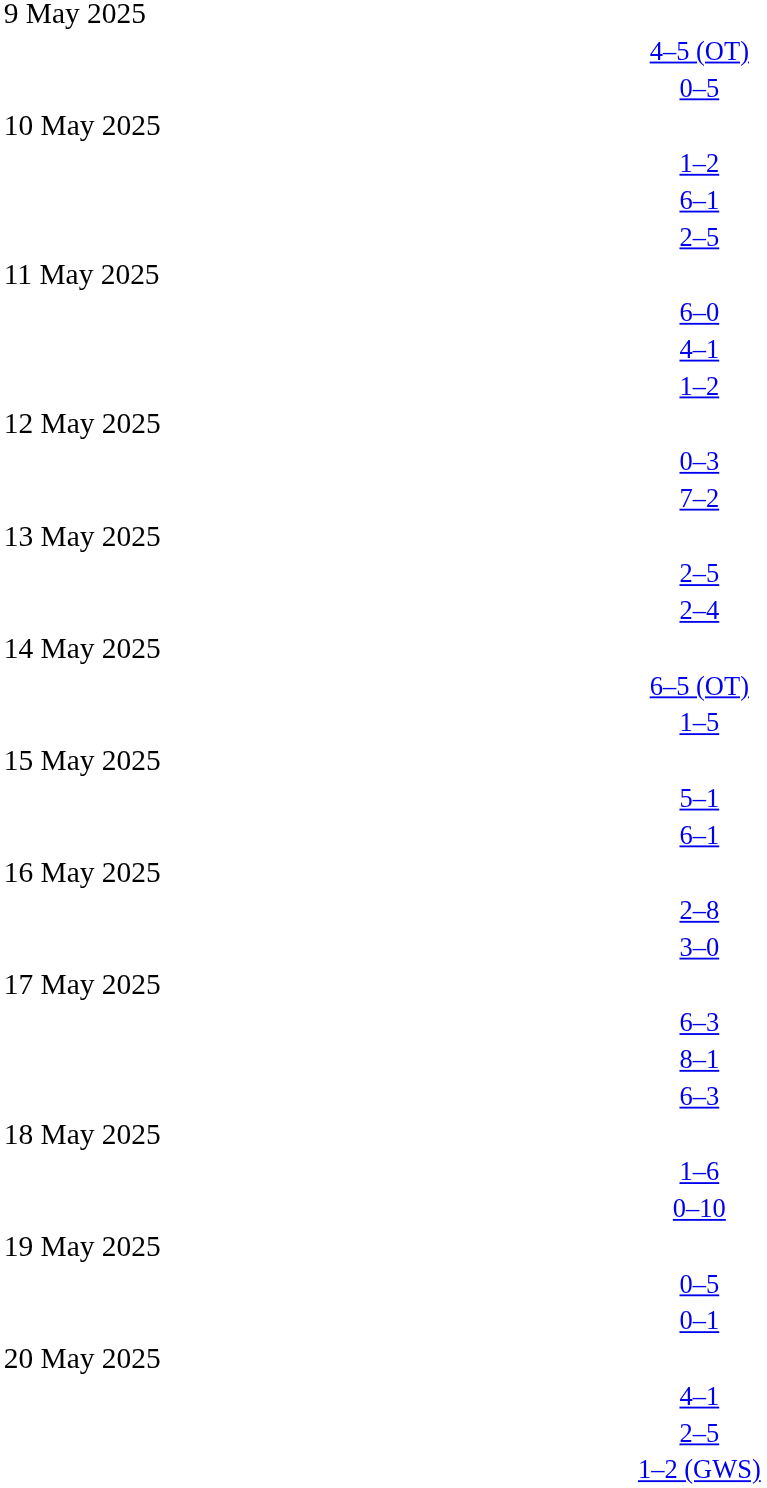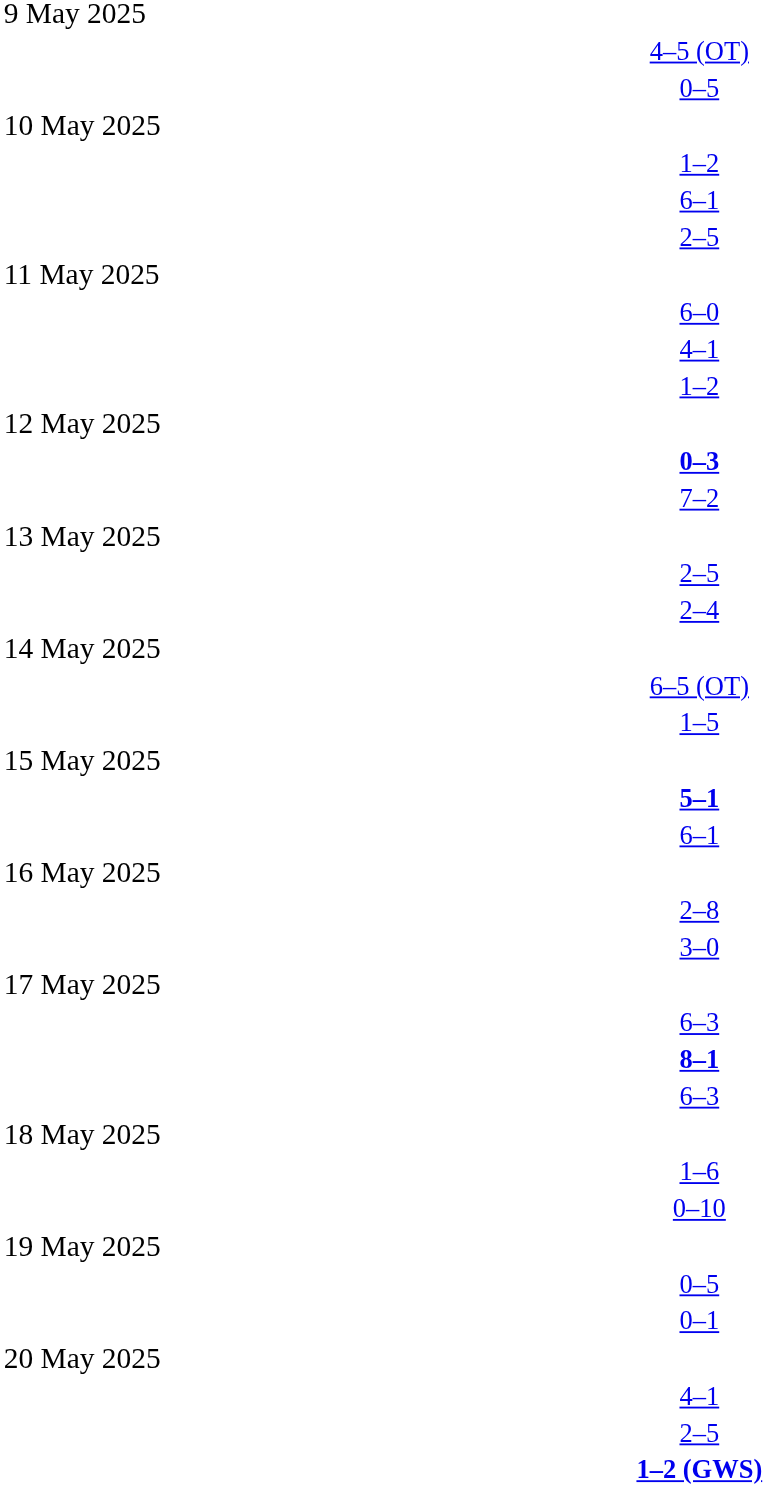(699, 461) normal -> (699, 461) bold
(699, 798) normal -> (699, 798) bold
(699, 1059) normal -> (699, 1059) bold
(699, 1469) normal -> (699, 1469) bold
